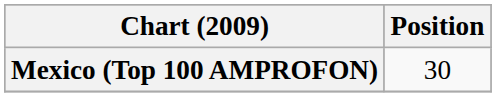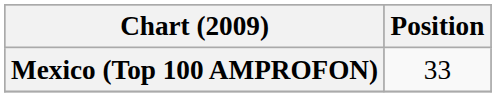(437, 69) 30 -> (437, 69) 33
